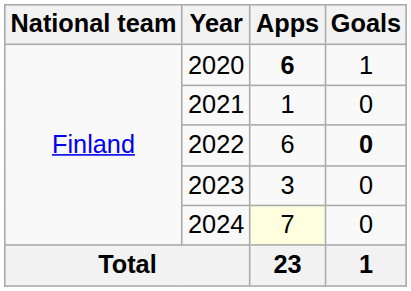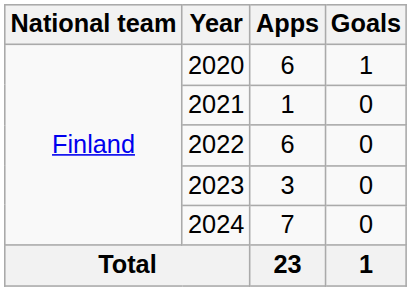(288, 64) bold -> (288, 64) normal
(366, 144) bold -> (366, 144) normal
(288, 225) lightyellow background -> (288, 225) no background
